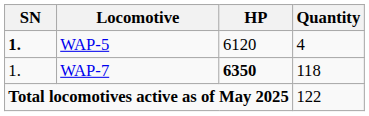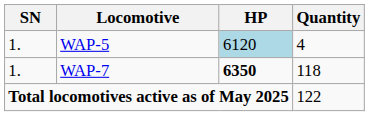(15, 44) bold -> (15, 44) normal
(240, 44) no background -> (240, 44) lightblue background
